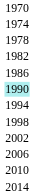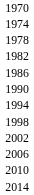(17, 89) paleturquoise background -> (17, 89) no background
